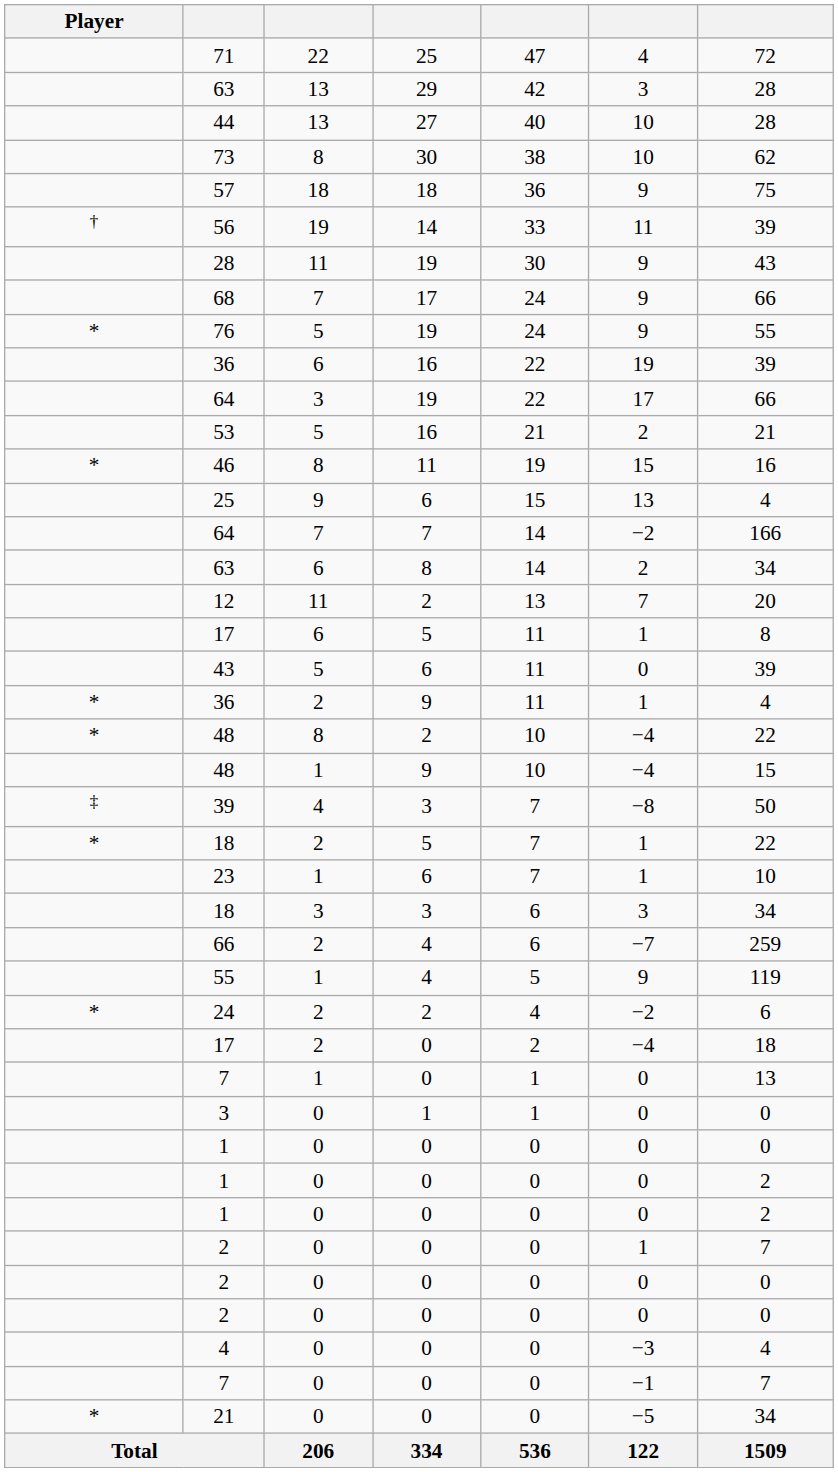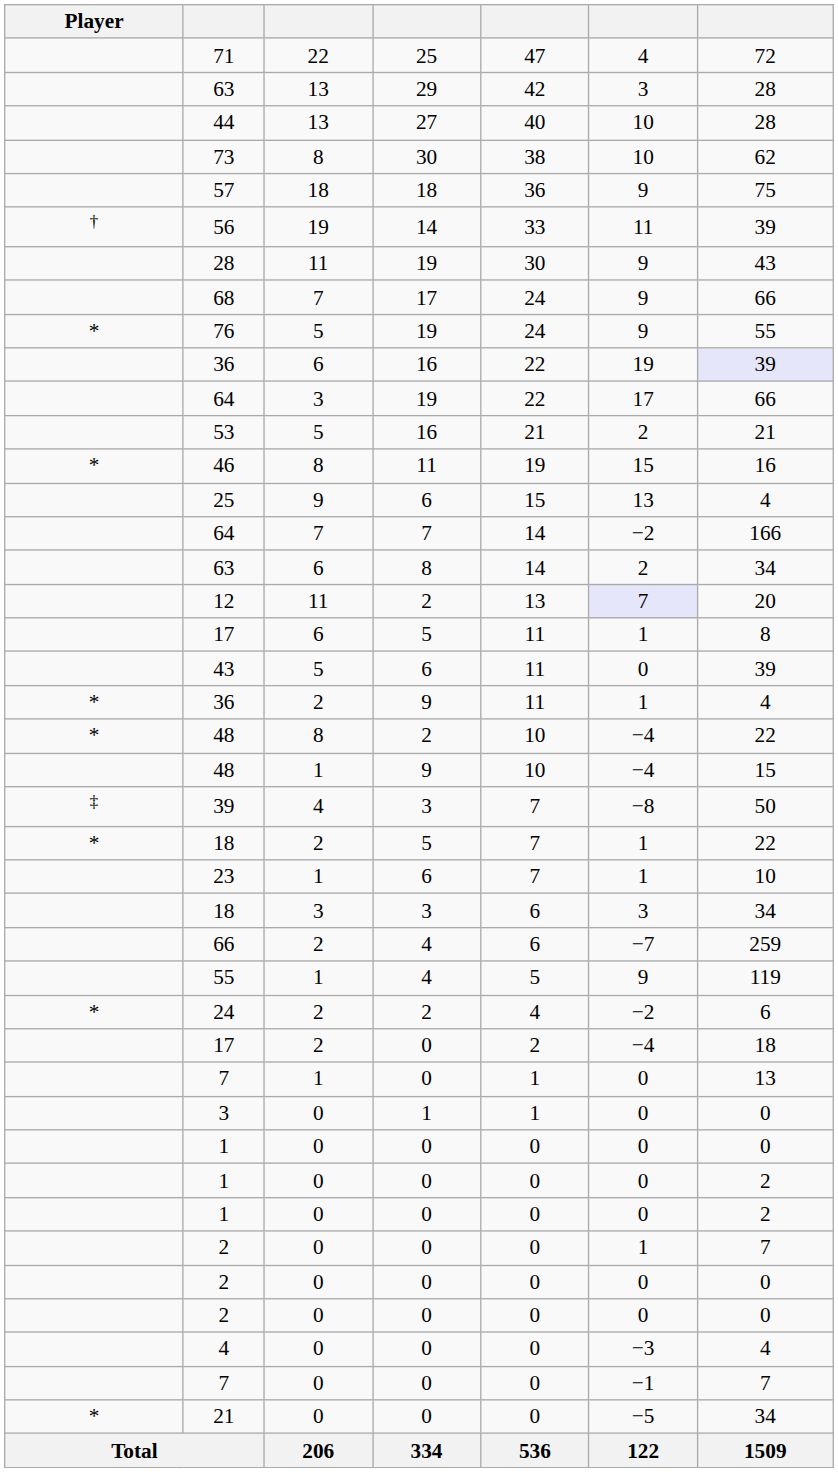(765, 364) no background -> (765, 364) lavender background
(643, 600) no background -> (643, 600) lavender background
